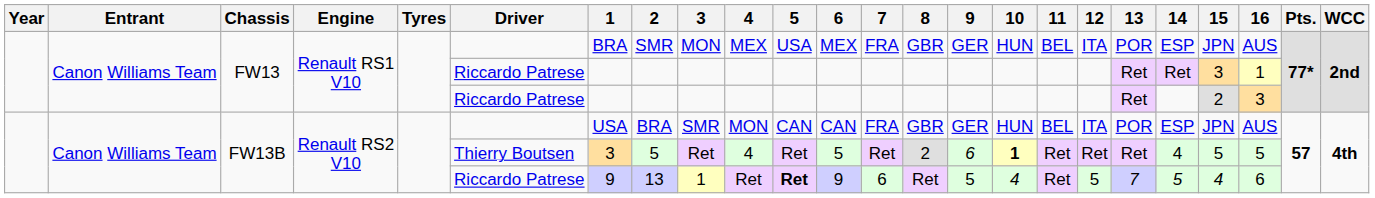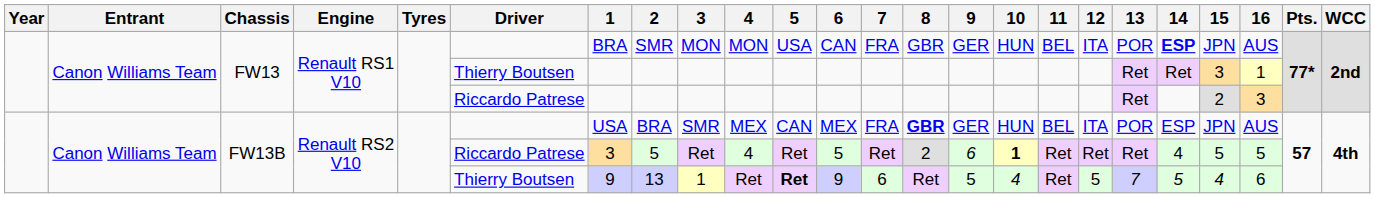(749, 45) MEX -> (749, 45) MON
(839, 45) MEX -> (839, 45) CAN
(1177, 45) normal -> (1178, 45) bold
(519, 72) Riccardo Patrese -> (514, 72) Thierry Boutsen
(749, 126) MON -> (749, 126) MEX
(839, 126) CAN -> (839, 126) MEX
(925, 126) normal -> (926, 126) bold
(514, 153) Thierry Boutsen -> (519, 153) Riccardo Patrese
(519, 180) Riccardo Patrese -> (514, 180) Thierry Boutsen
